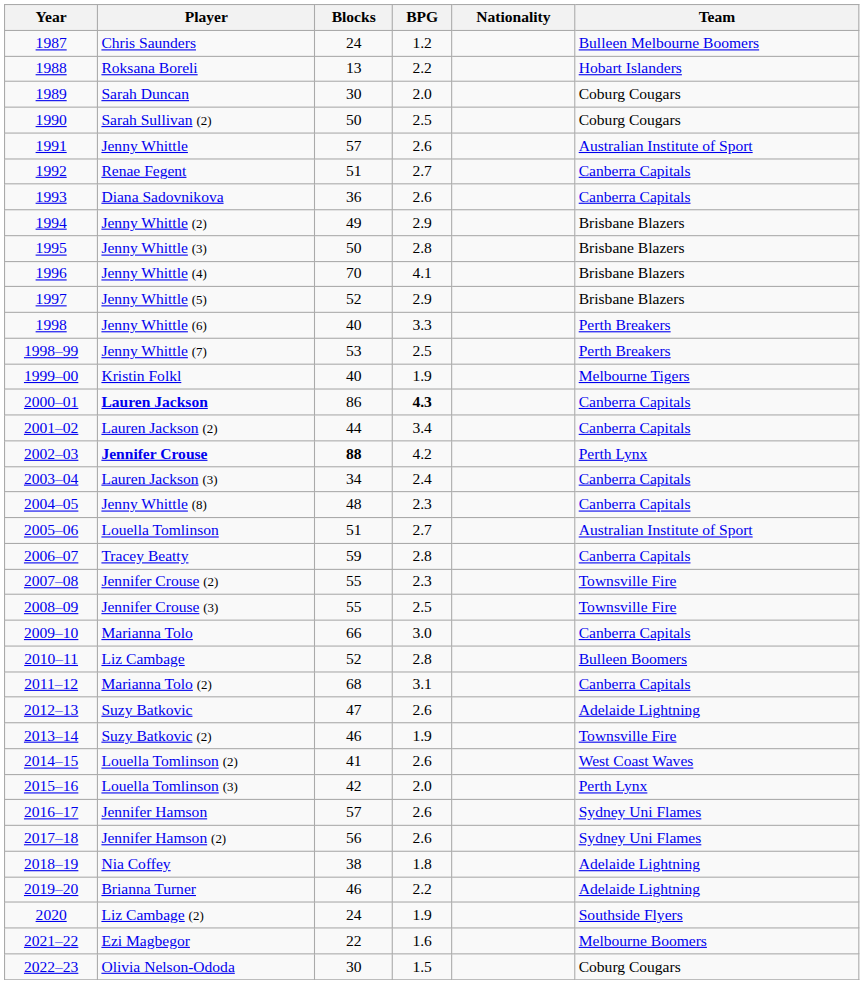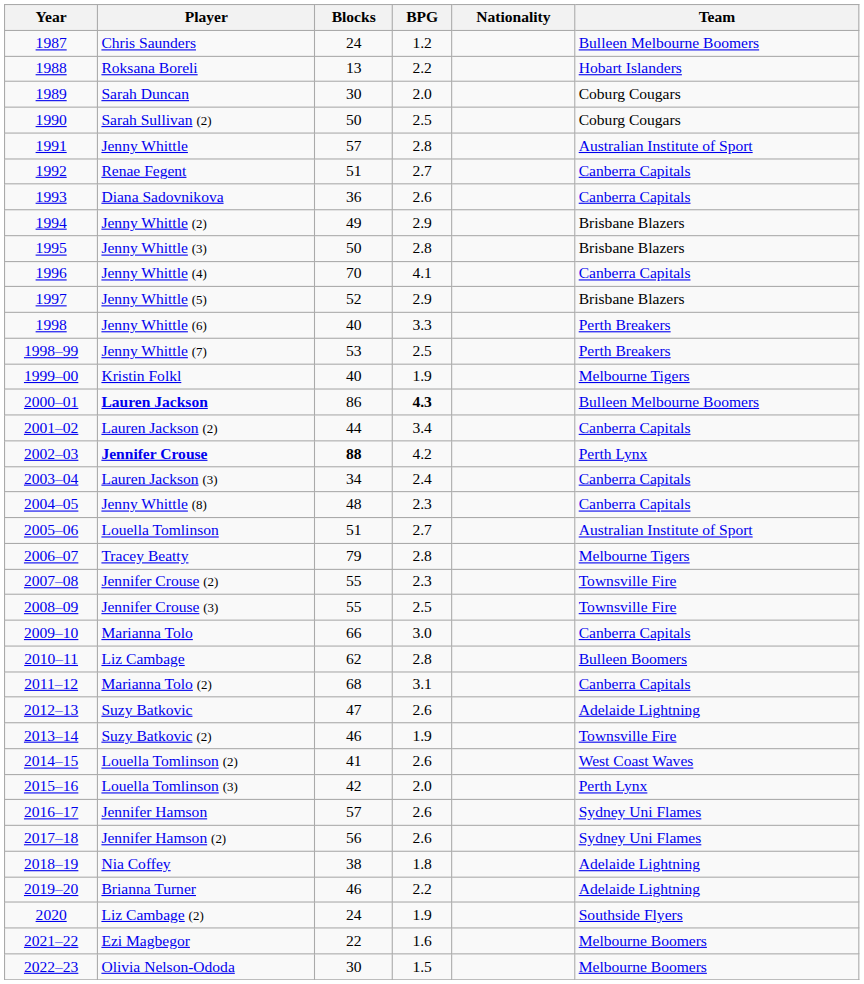(422, 145) 2.6 -> (422, 145) 2.8
(632, 274) Brisbane Blazers -> (635, 274) Canberra Capitals
(635, 402) Canberra Capitals -> (669, 402) Bulleen Melbourne Boomers
(354, 556) 59 -> (354, 556) 79
(635, 556) Canberra Capitals -> (634, 556) Melbourne Tigers
(354, 658) 52 -> (354, 658) 62
(630, 966) Coburg Cougars -> (643, 966) Melbourne Boomers
